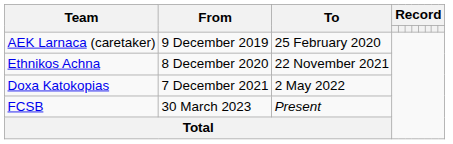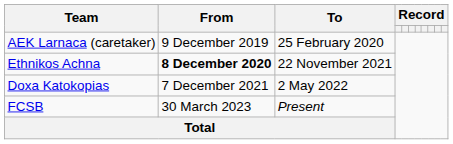(215, 63) normal -> (217, 63) bold
